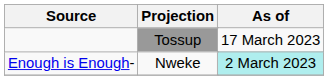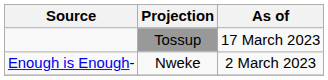(271, 63) paleturquoise background -> (271, 63) no background
